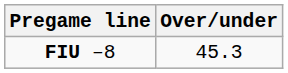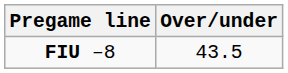(219, 53) 45.3 -> (219, 53) 43.5
